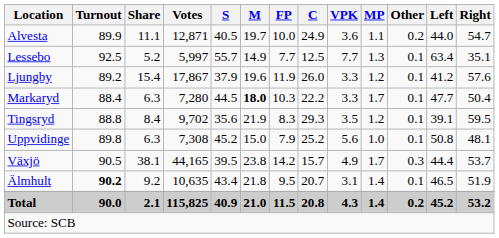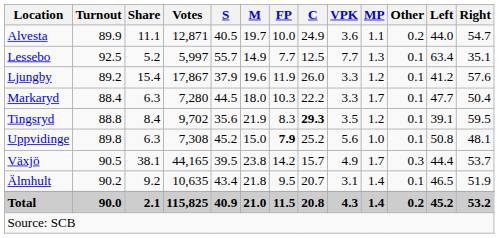(255, 98) bold -> (255, 98) normal
(313, 118) normal -> (313, 118) bold
(287, 139) normal -> (287, 139) bold
(110, 181) bold -> (110, 181) normal
